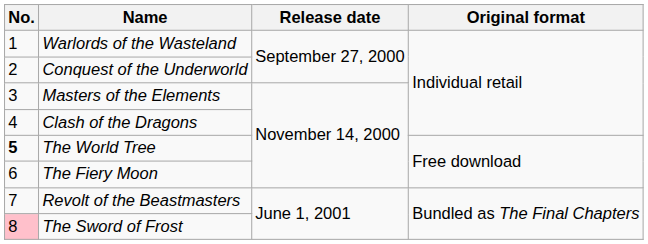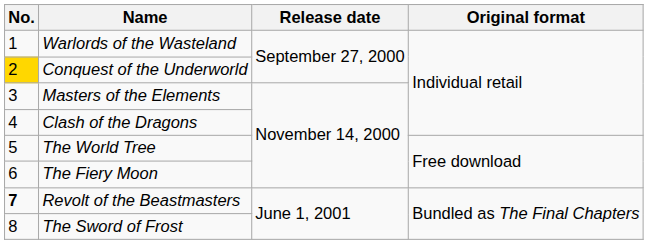(13, 69) no background -> (13, 69) gold background
(13, 148) bold -> (13, 148) normal
(13, 200) normal -> (13, 200) bold
(13, 226) pink background -> (13, 226) no background
